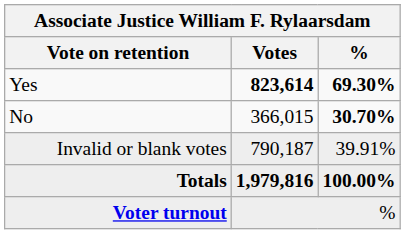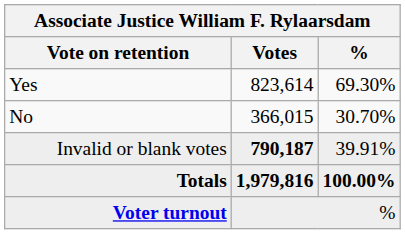(282, 84) bold -> (282, 84) normal
(364, 84) bold -> (366, 84) normal
(364, 116) bold -> (366, 116) normal
(282, 149) normal -> (282, 149) bold
